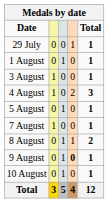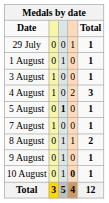(63, 109) normal -> (63, 109) bold
(73, 157) bold -> (73, 157) normal
(73, 173) normal -> (73, 173) bold
